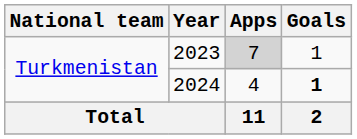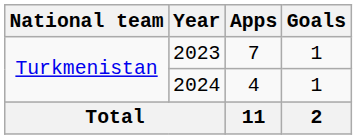(254, 53) lightgrey background -> (254, 53) no background
(316, 85) bold -> (316, 85) normal
